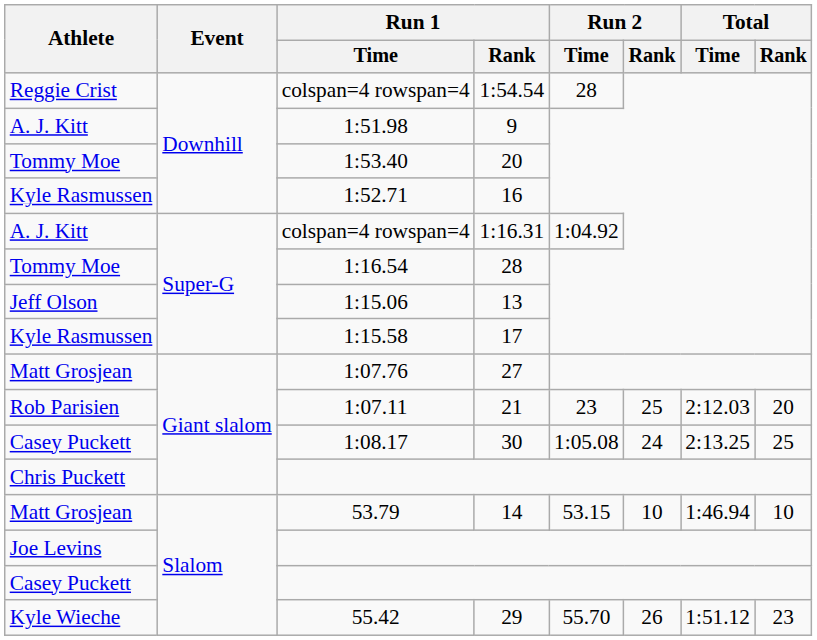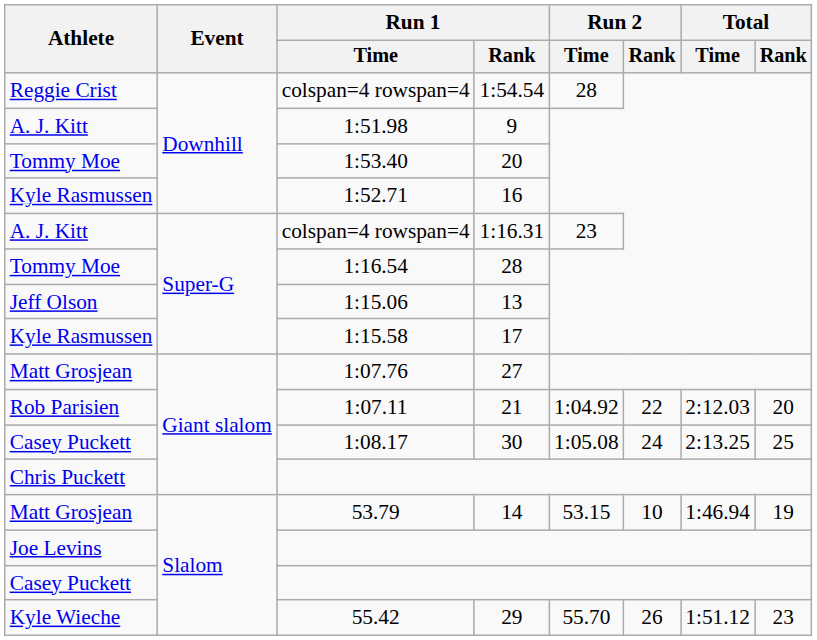(586, 231) 1:04.92 -> (586, 231) 23
(586, 407) 23 -> (586, 407) 1:04.92
(652, 407) 25 -> (652, 407) 22
(783, 512) 10 -> (783, 512) 19
